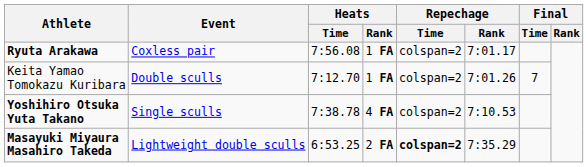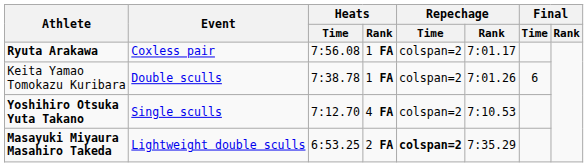(335, 78) 7:12.70 -> (335, 78) 7:38.78
(535, 78) 7 -> (535, 78) 6
(335, 111) 7:38.78 -> (335, 111) 7:12.70
